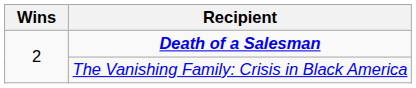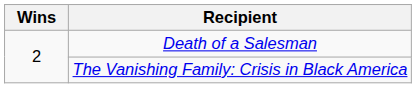(240, 43) bold -> (240, 43) normal
